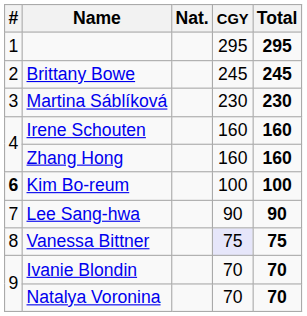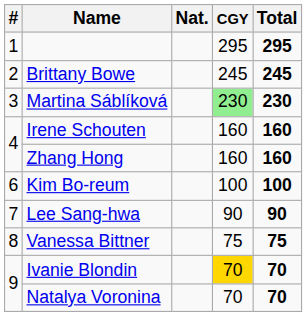(233, 102) no background -> (233, 102) lightgreen background
(14, 185) bold -> (14, 185) normal
(233, 241) lavender background -> (233, 241) no background
(233, 269) no background -> (233, 269) gold background
